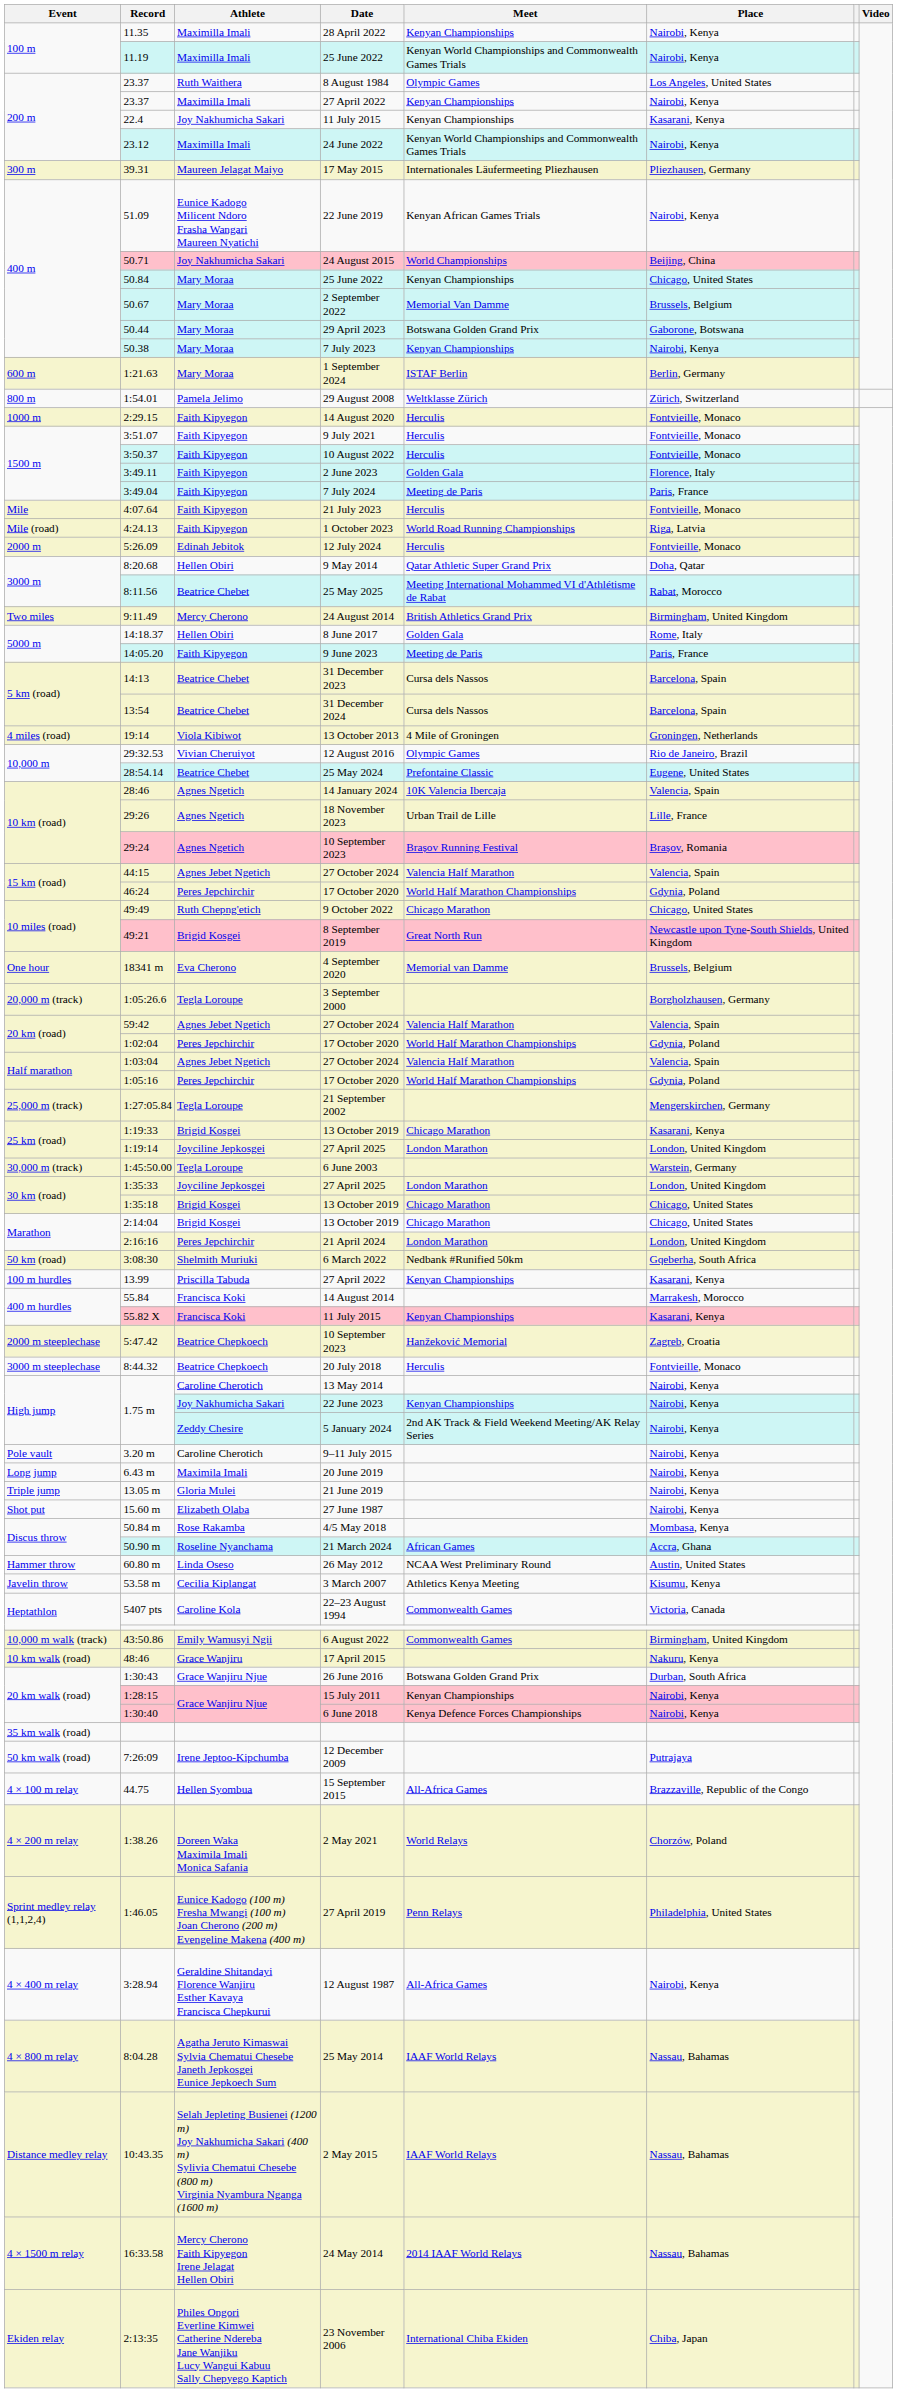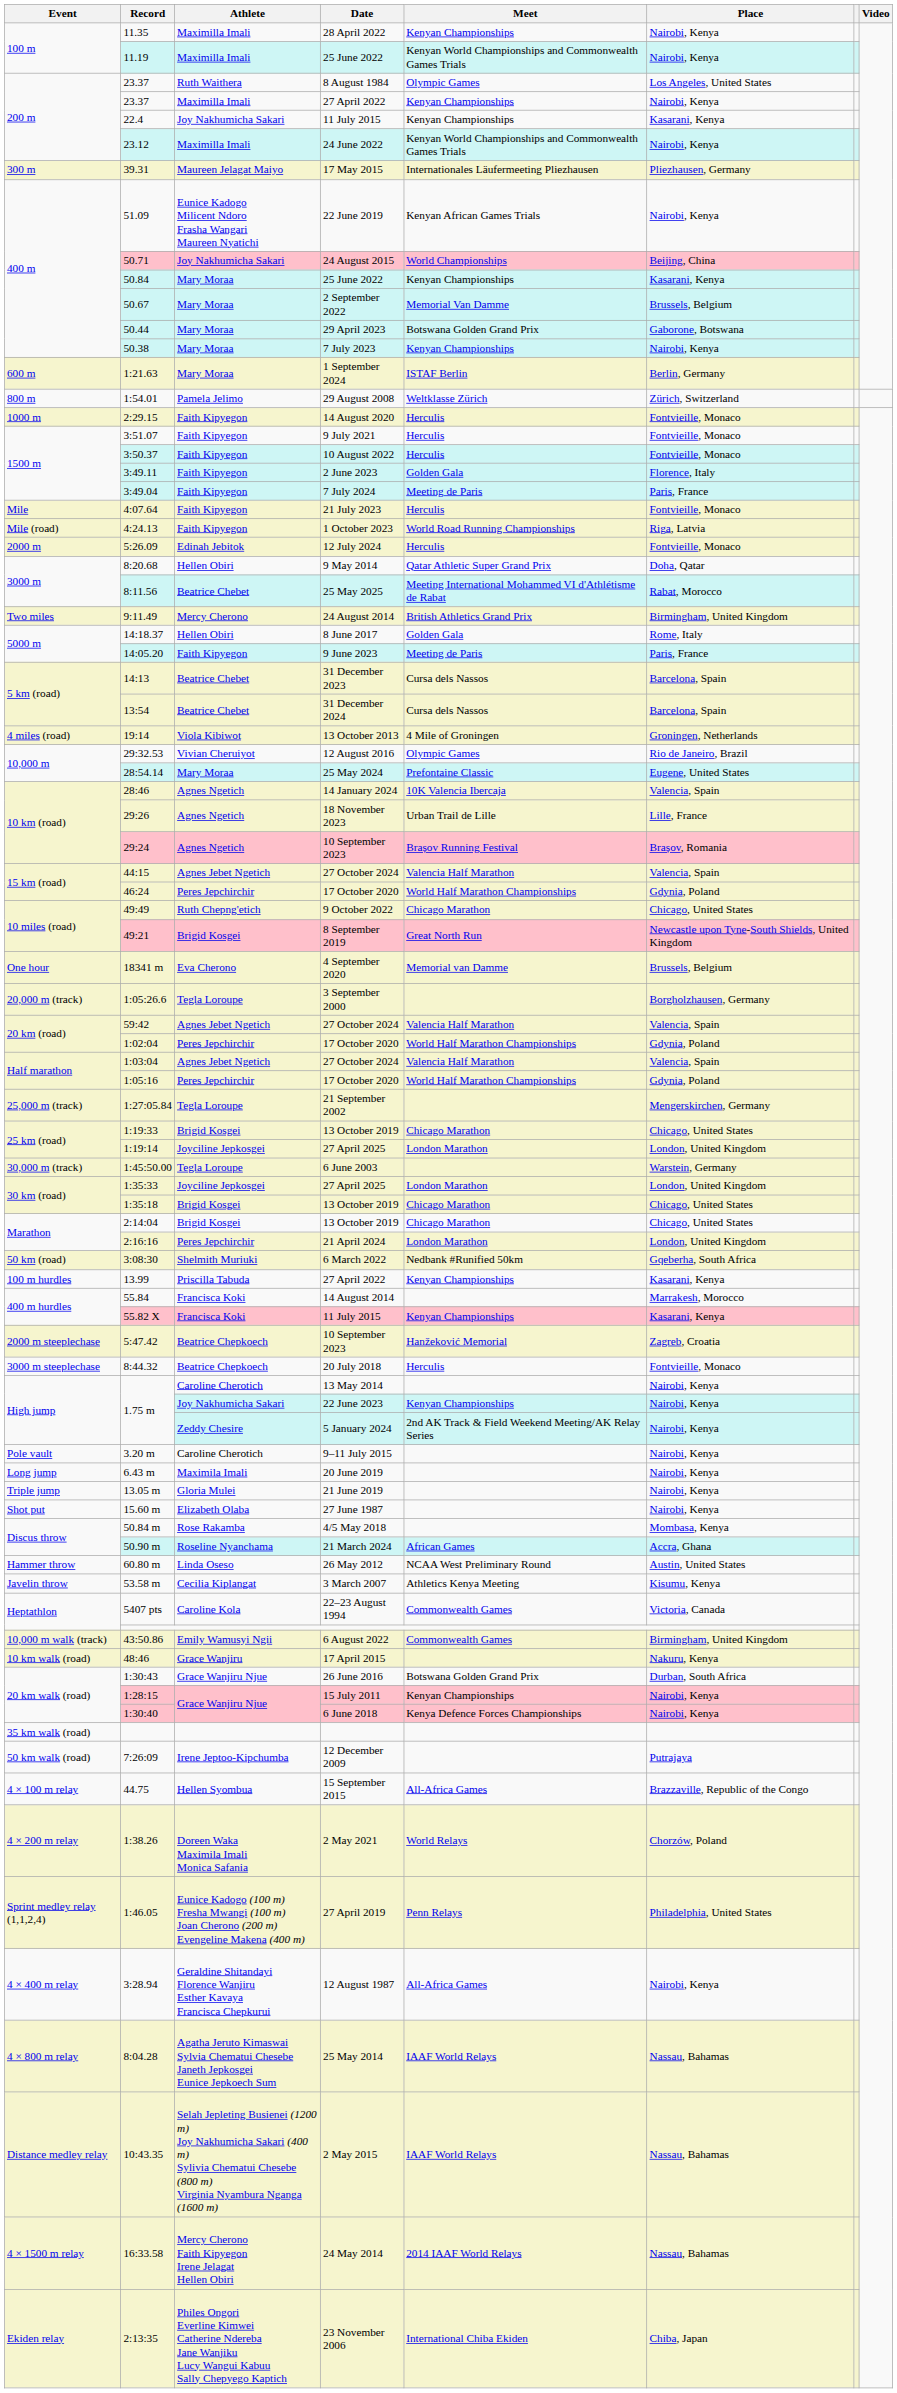(701, 279) Chicago, United States -> (687, 279) Kasarani, Kenya
(213, 772) Beatrice Chebet -> (205, 772) Mary Moraa
(687, 1130) Kasarani, Kenya -> (701, 1130) Chicago, United States
